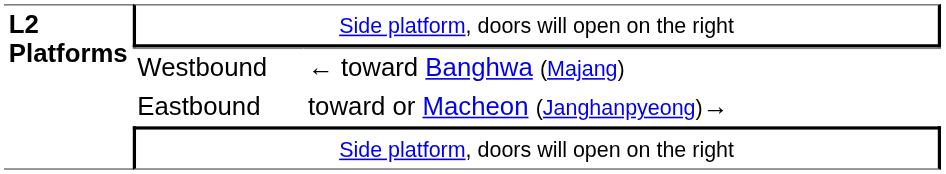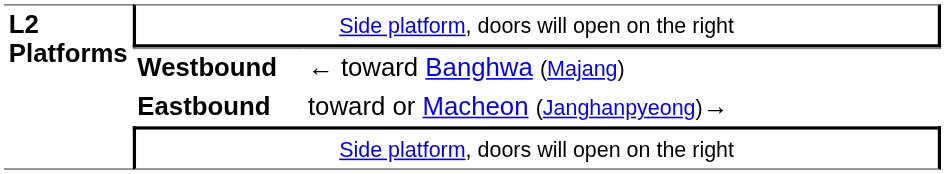(202, 68) normal -> (207, 68) bold
(199, 106) normal -> (204, 106) bold
